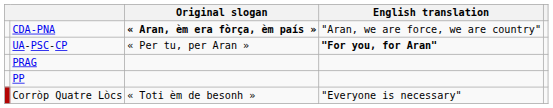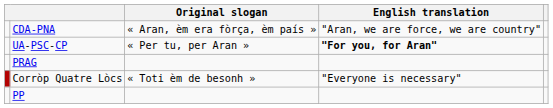(222, 29) bold -> (222, 29) normal
rows swapped: (19, 79) <-> (67, 95)
